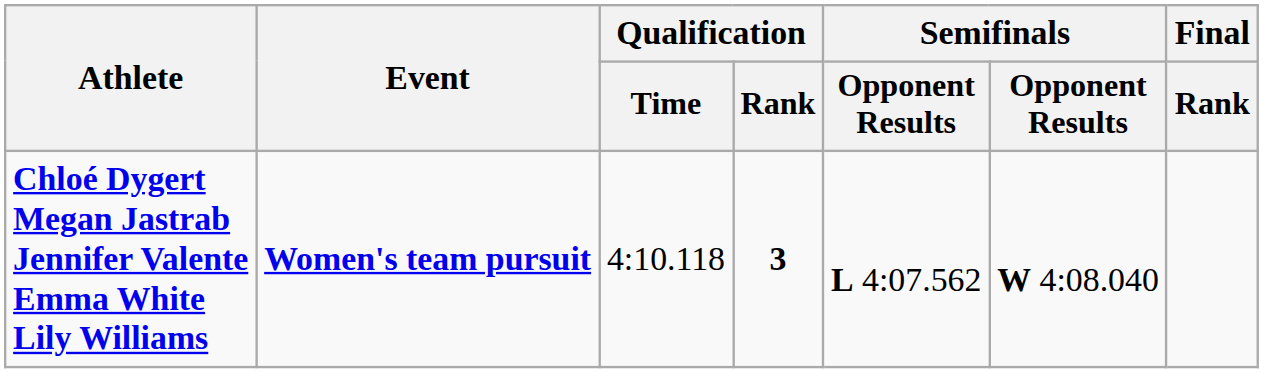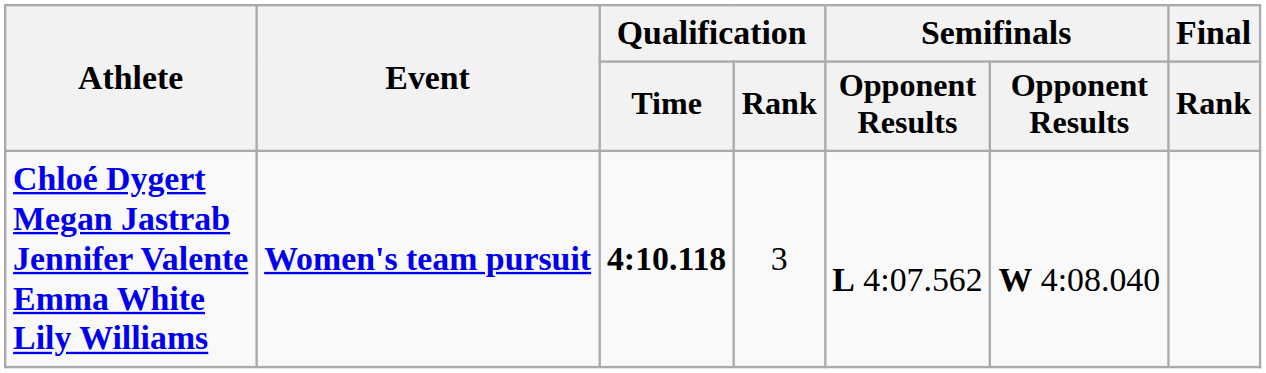(666, 258) normal -> (667, 258) bold
(778, 258) bold -> (779, 258) normal
